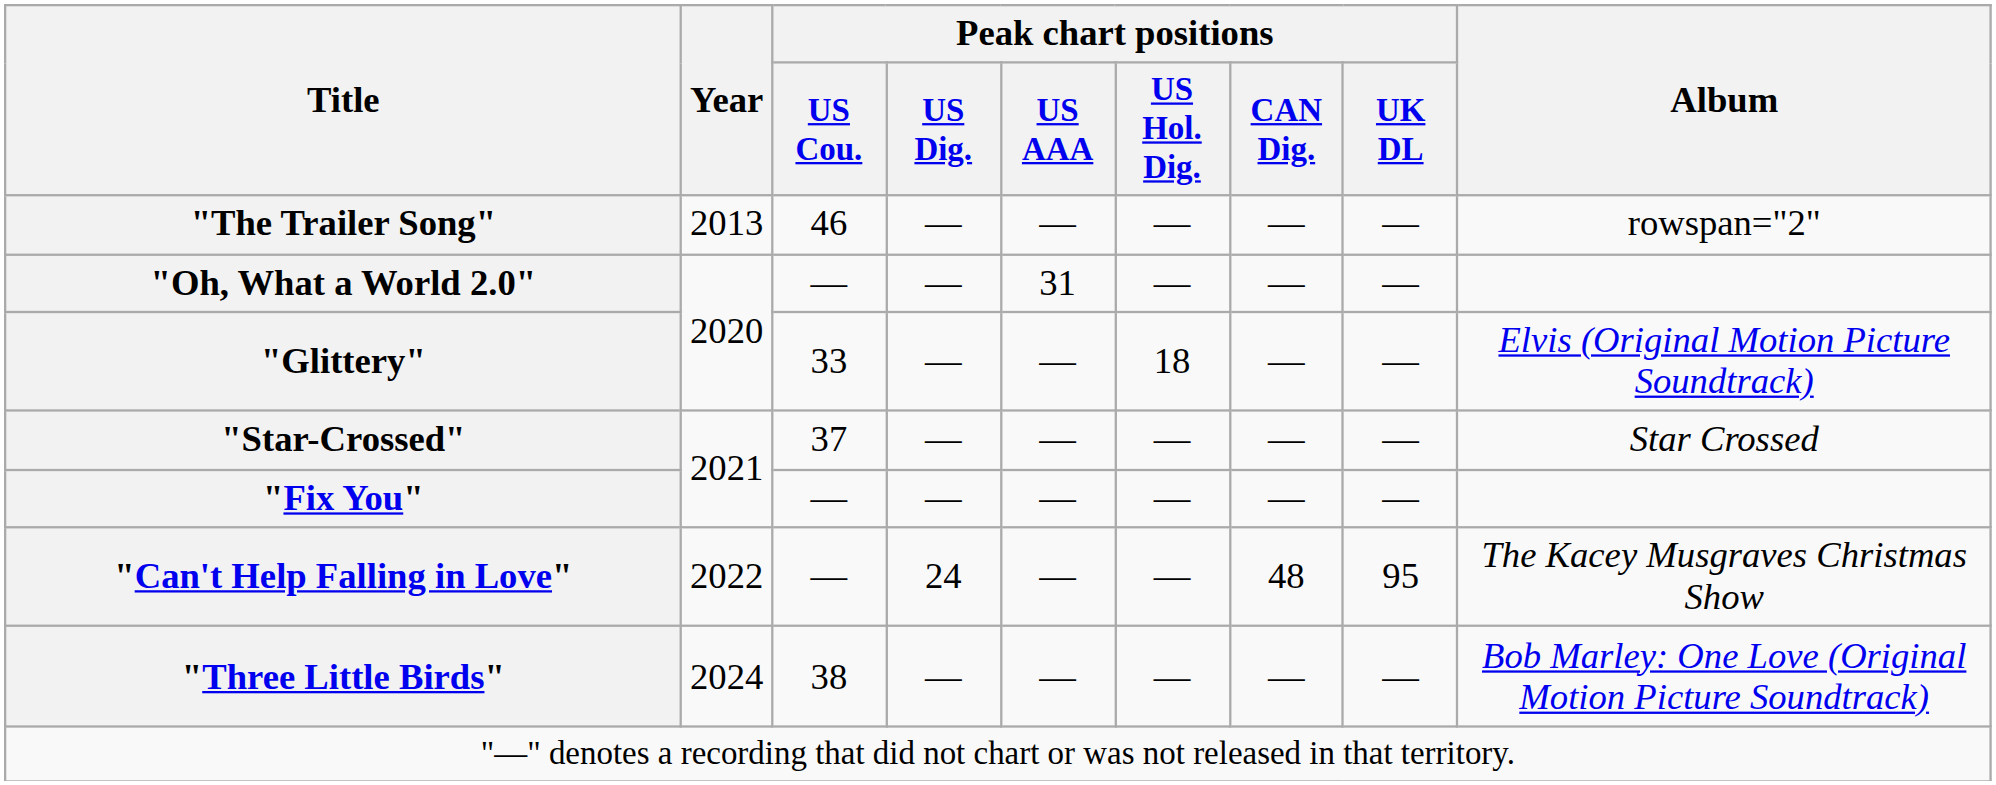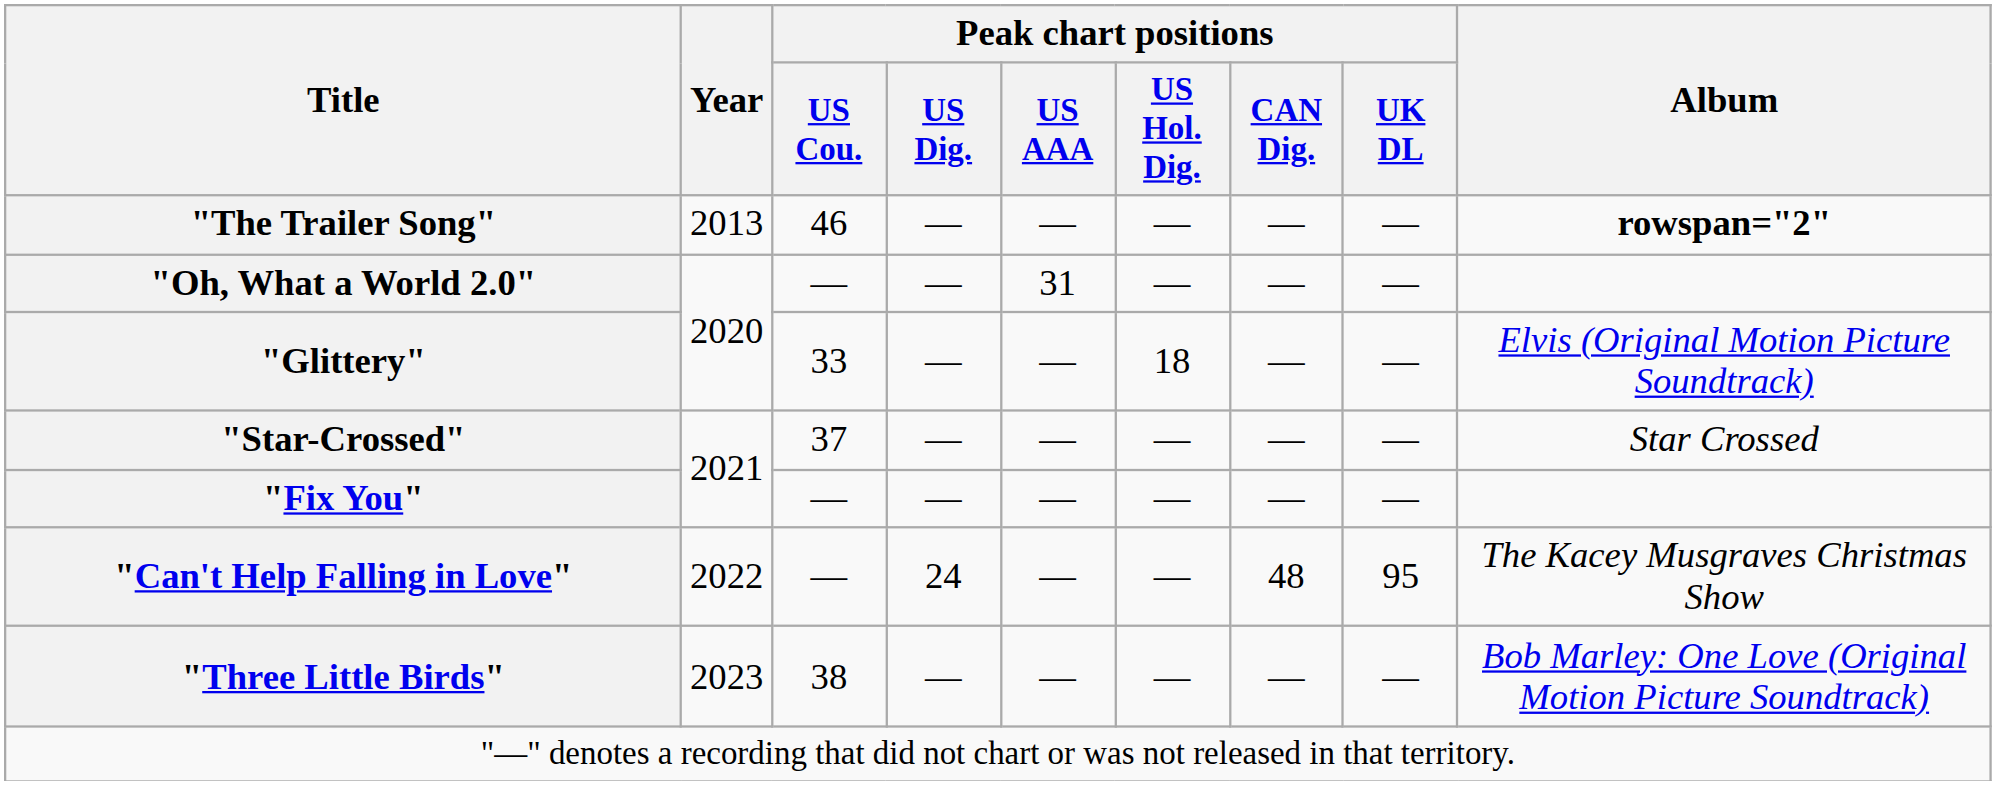(1724, 223) normal -> (1724, 223) bold
(727, 675) 2024 -> (727, 675) 2023
